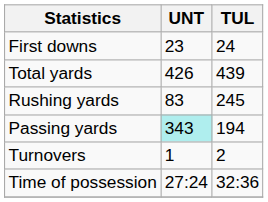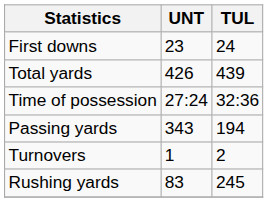rows swapped: (64, 100) <-> (83, 182)
(179, 128) paleturquoise background -> (179, 128) no background
